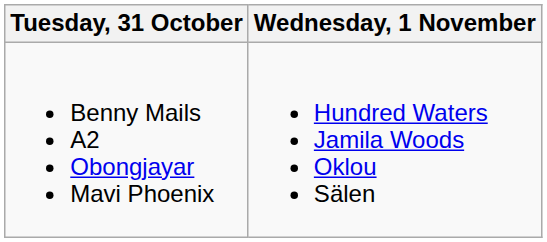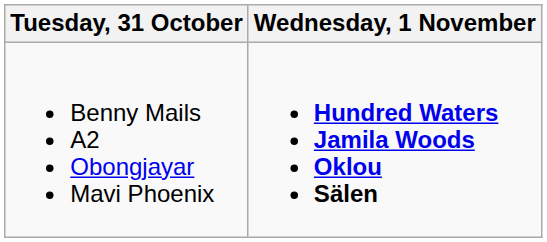(395, 153) normal -> (395, 153) bold
